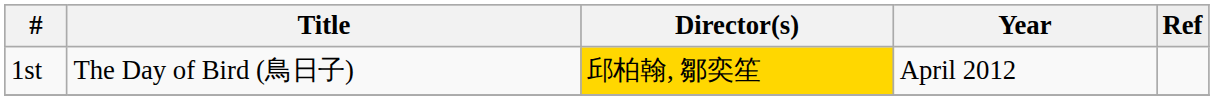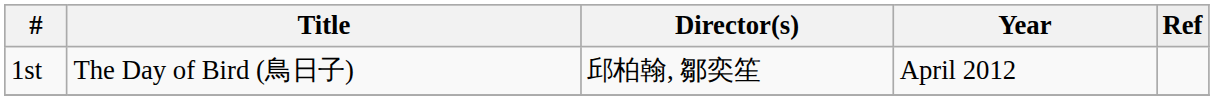(674, 69) gold background -> (674, 69) no background
